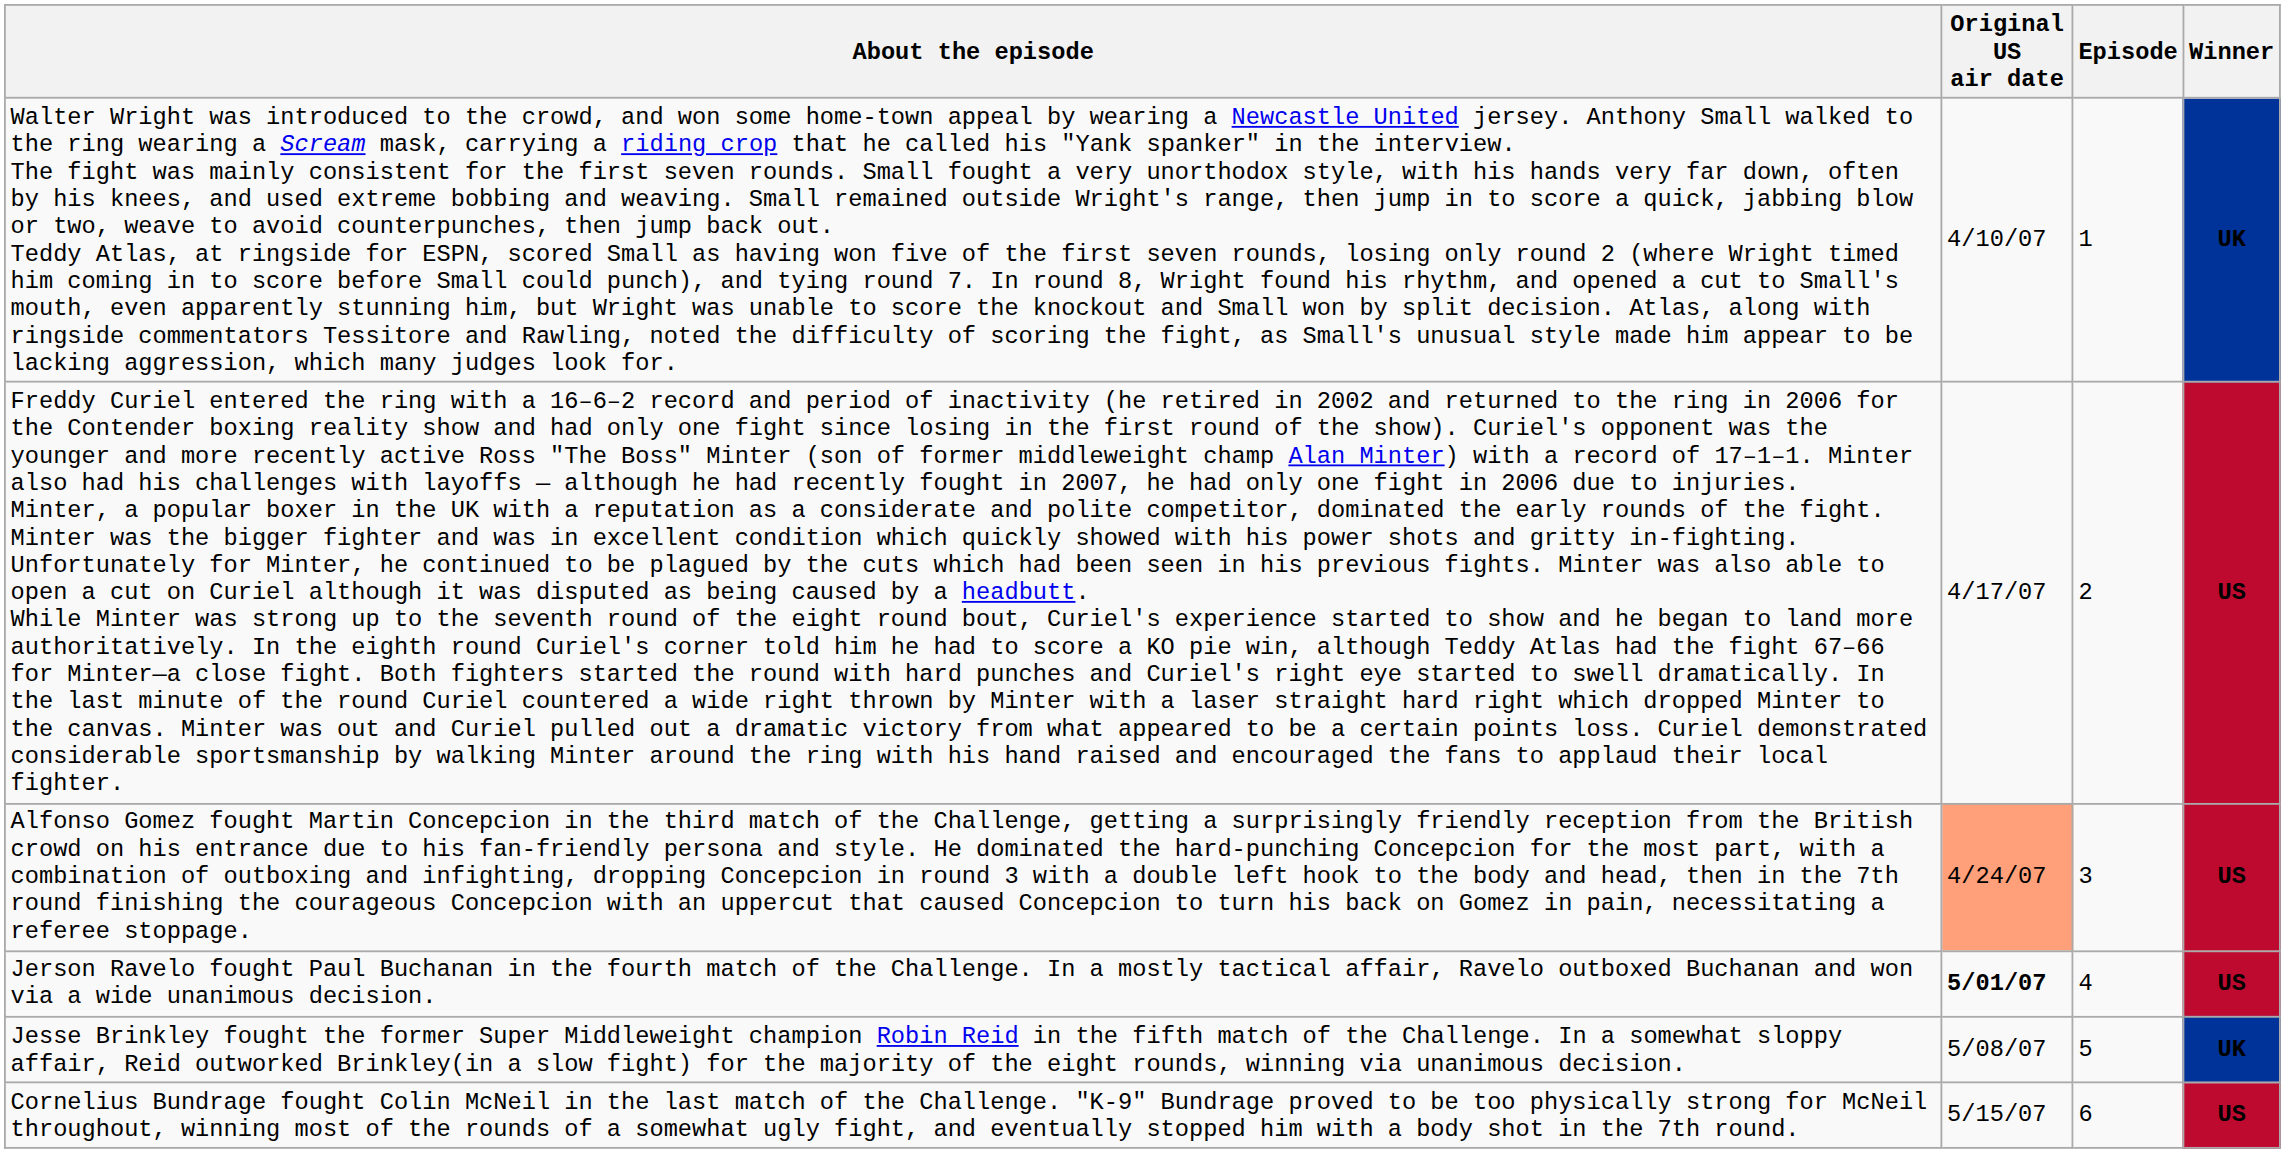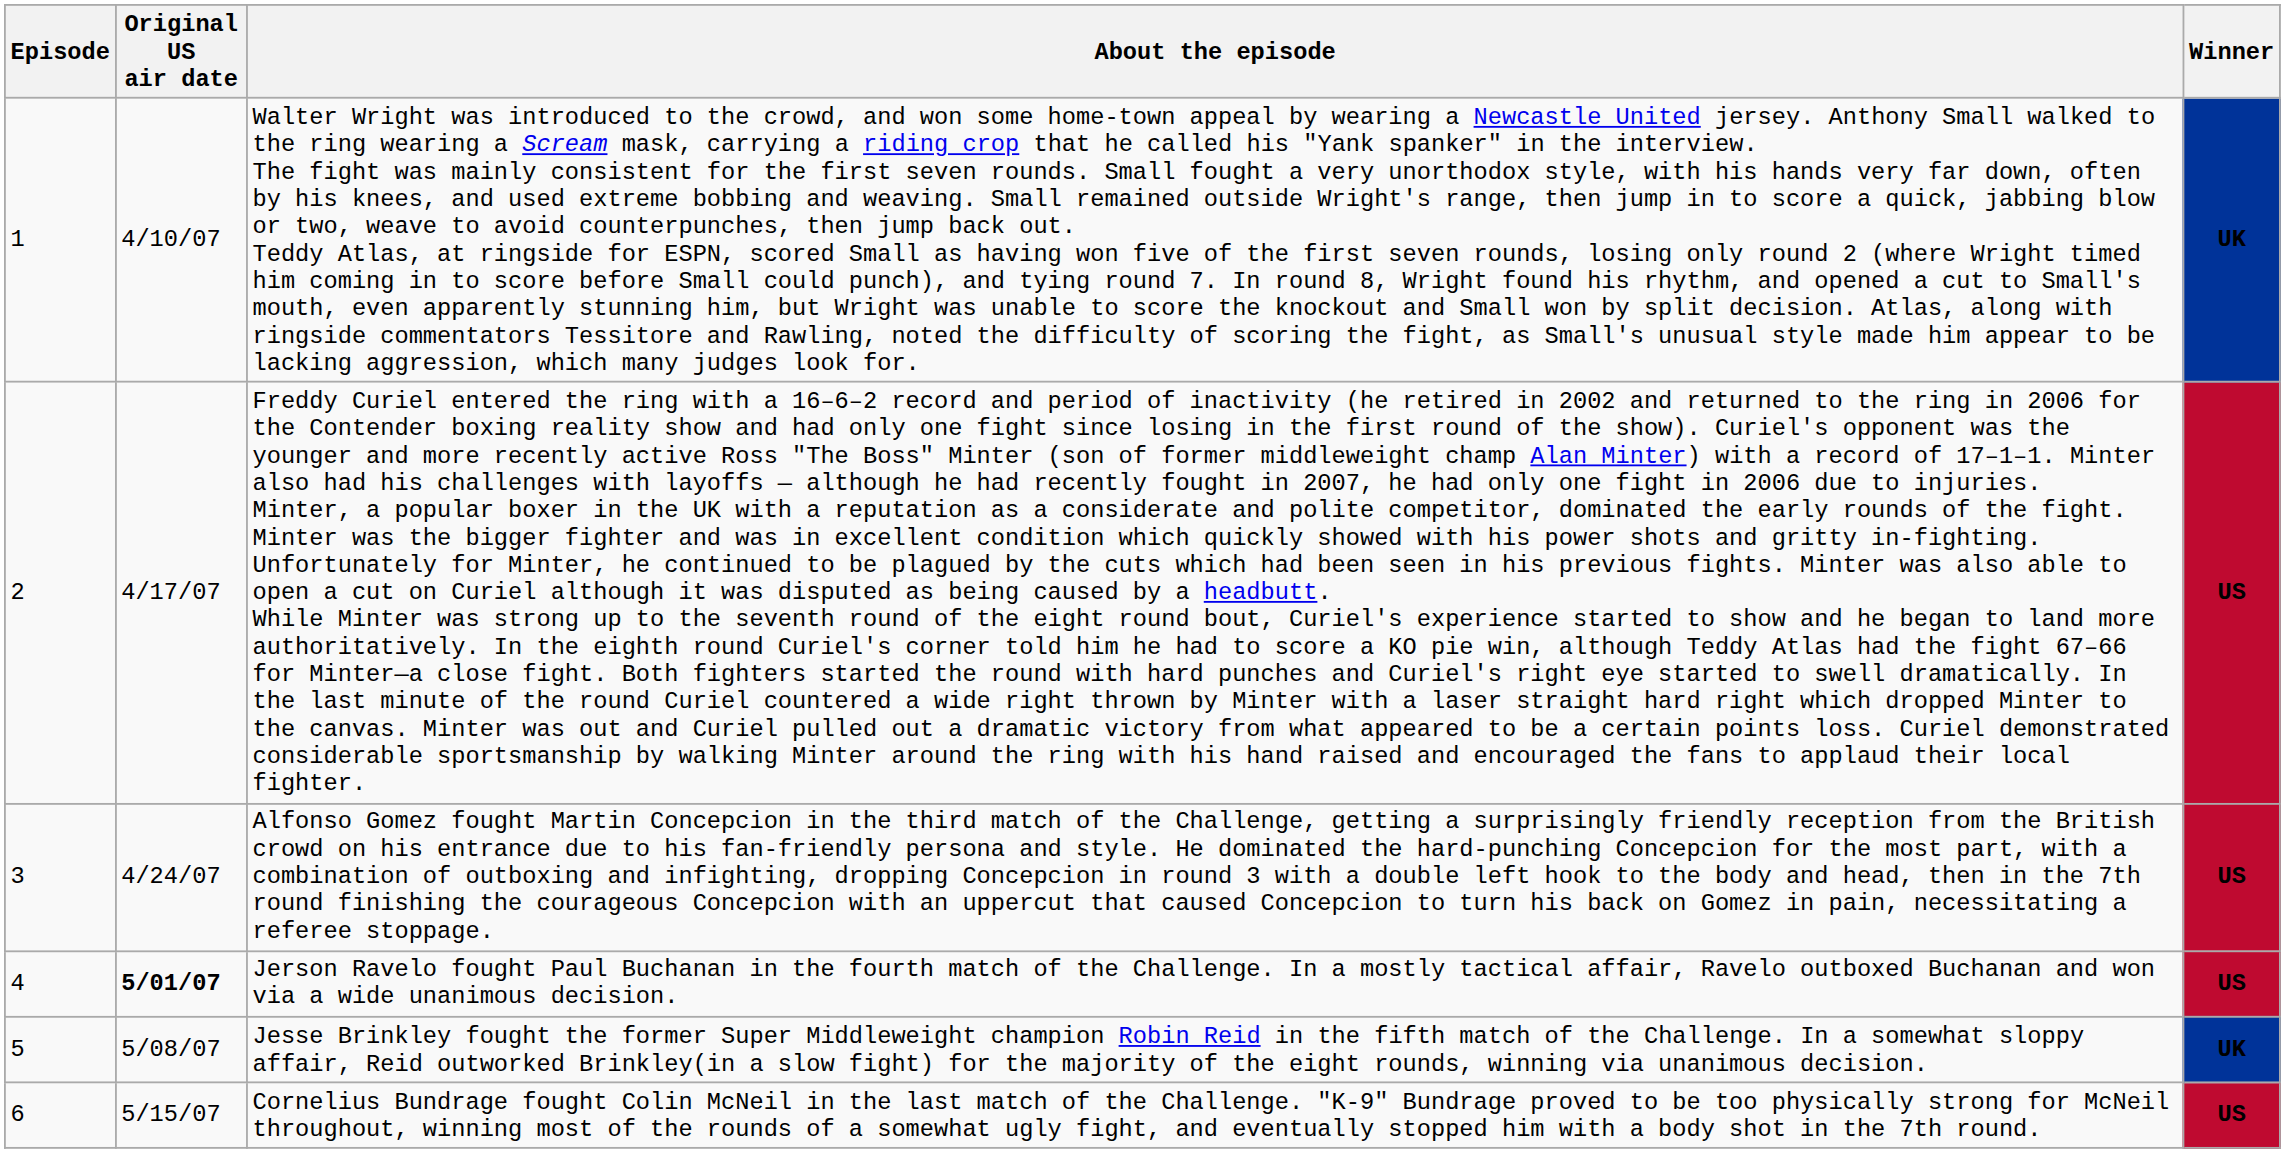columns swapped: (2128, 51) <-> (973, 51)
(1997, 877) lightsalmon background -> (171, 877) no background
